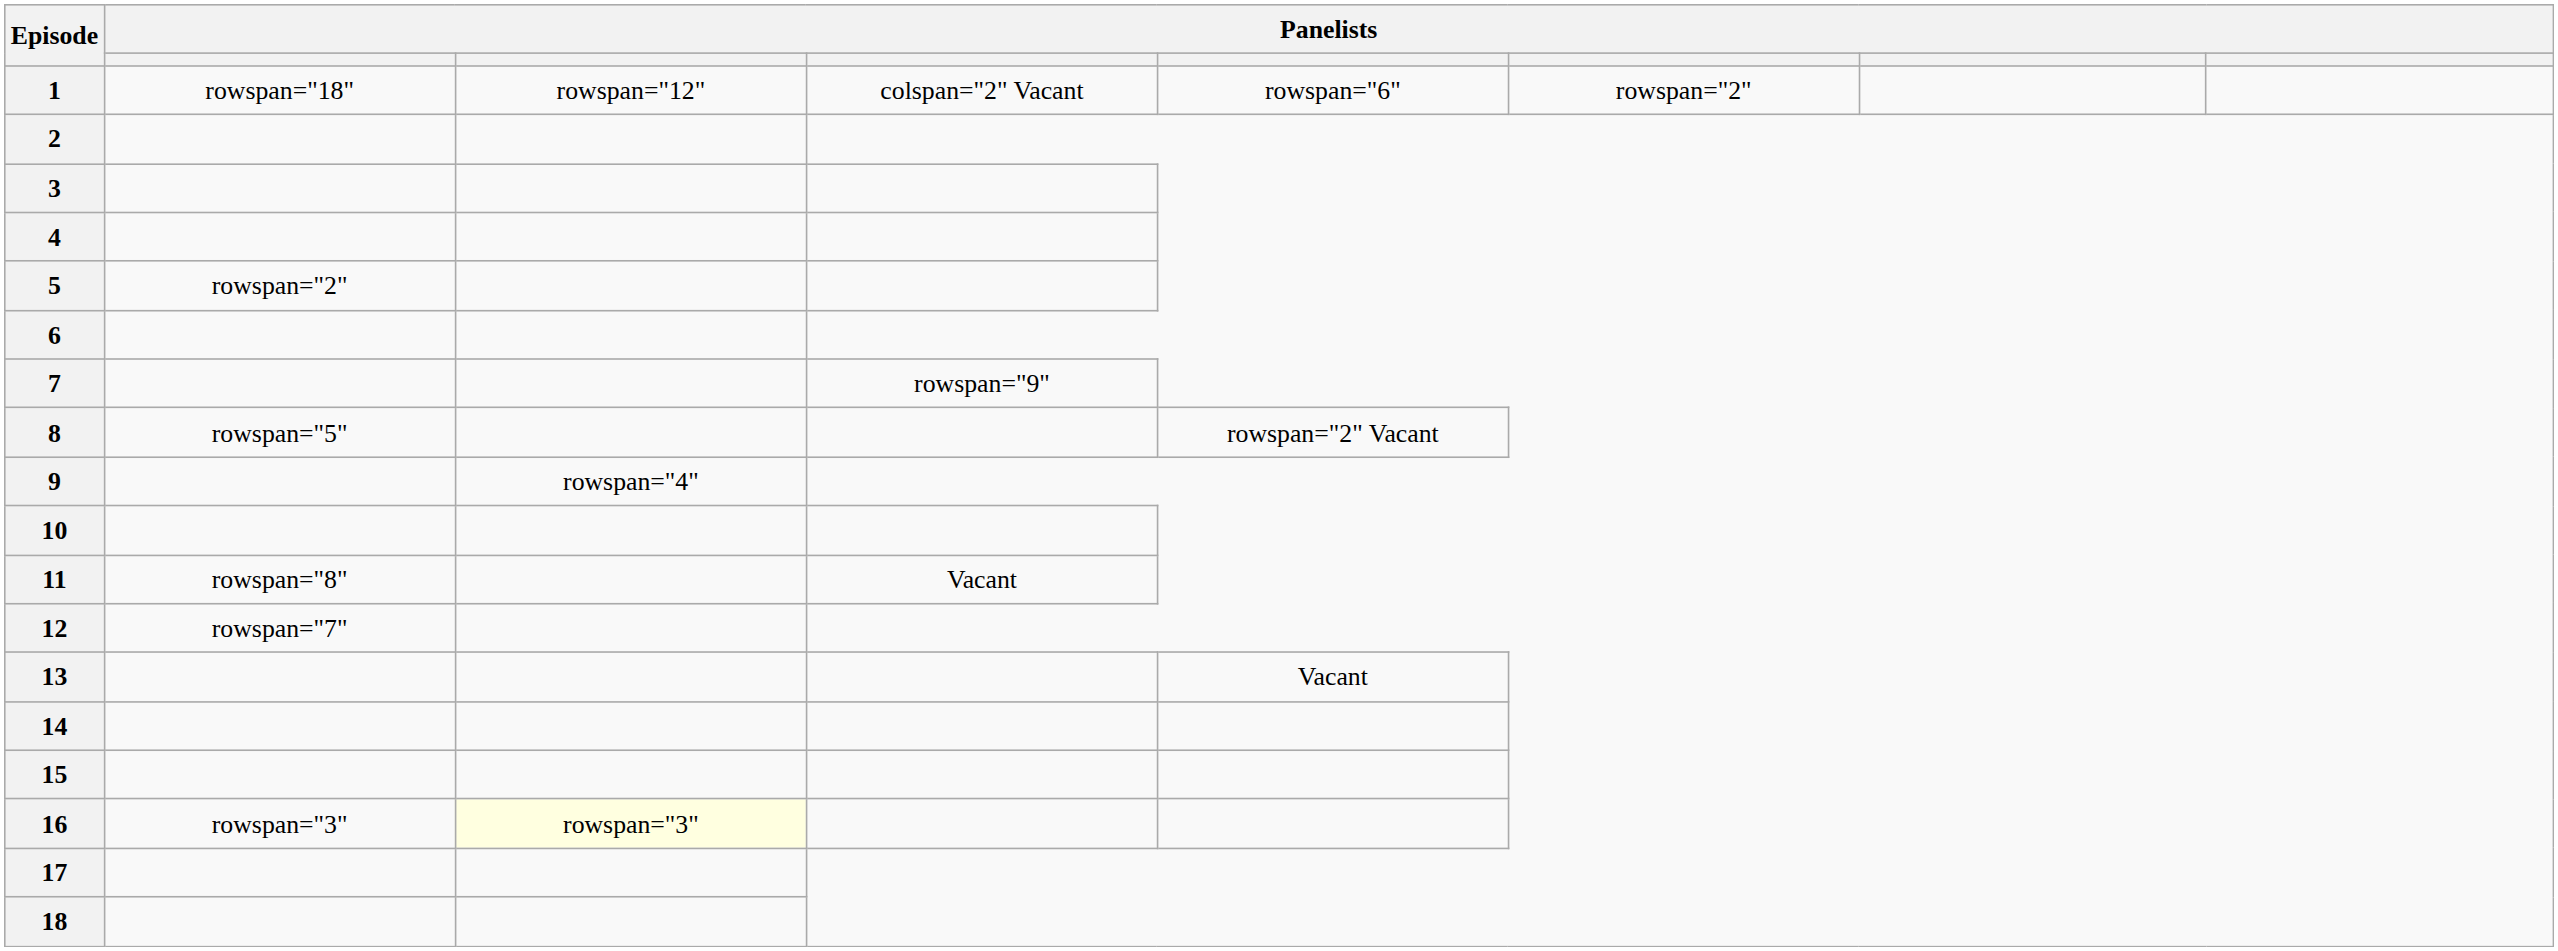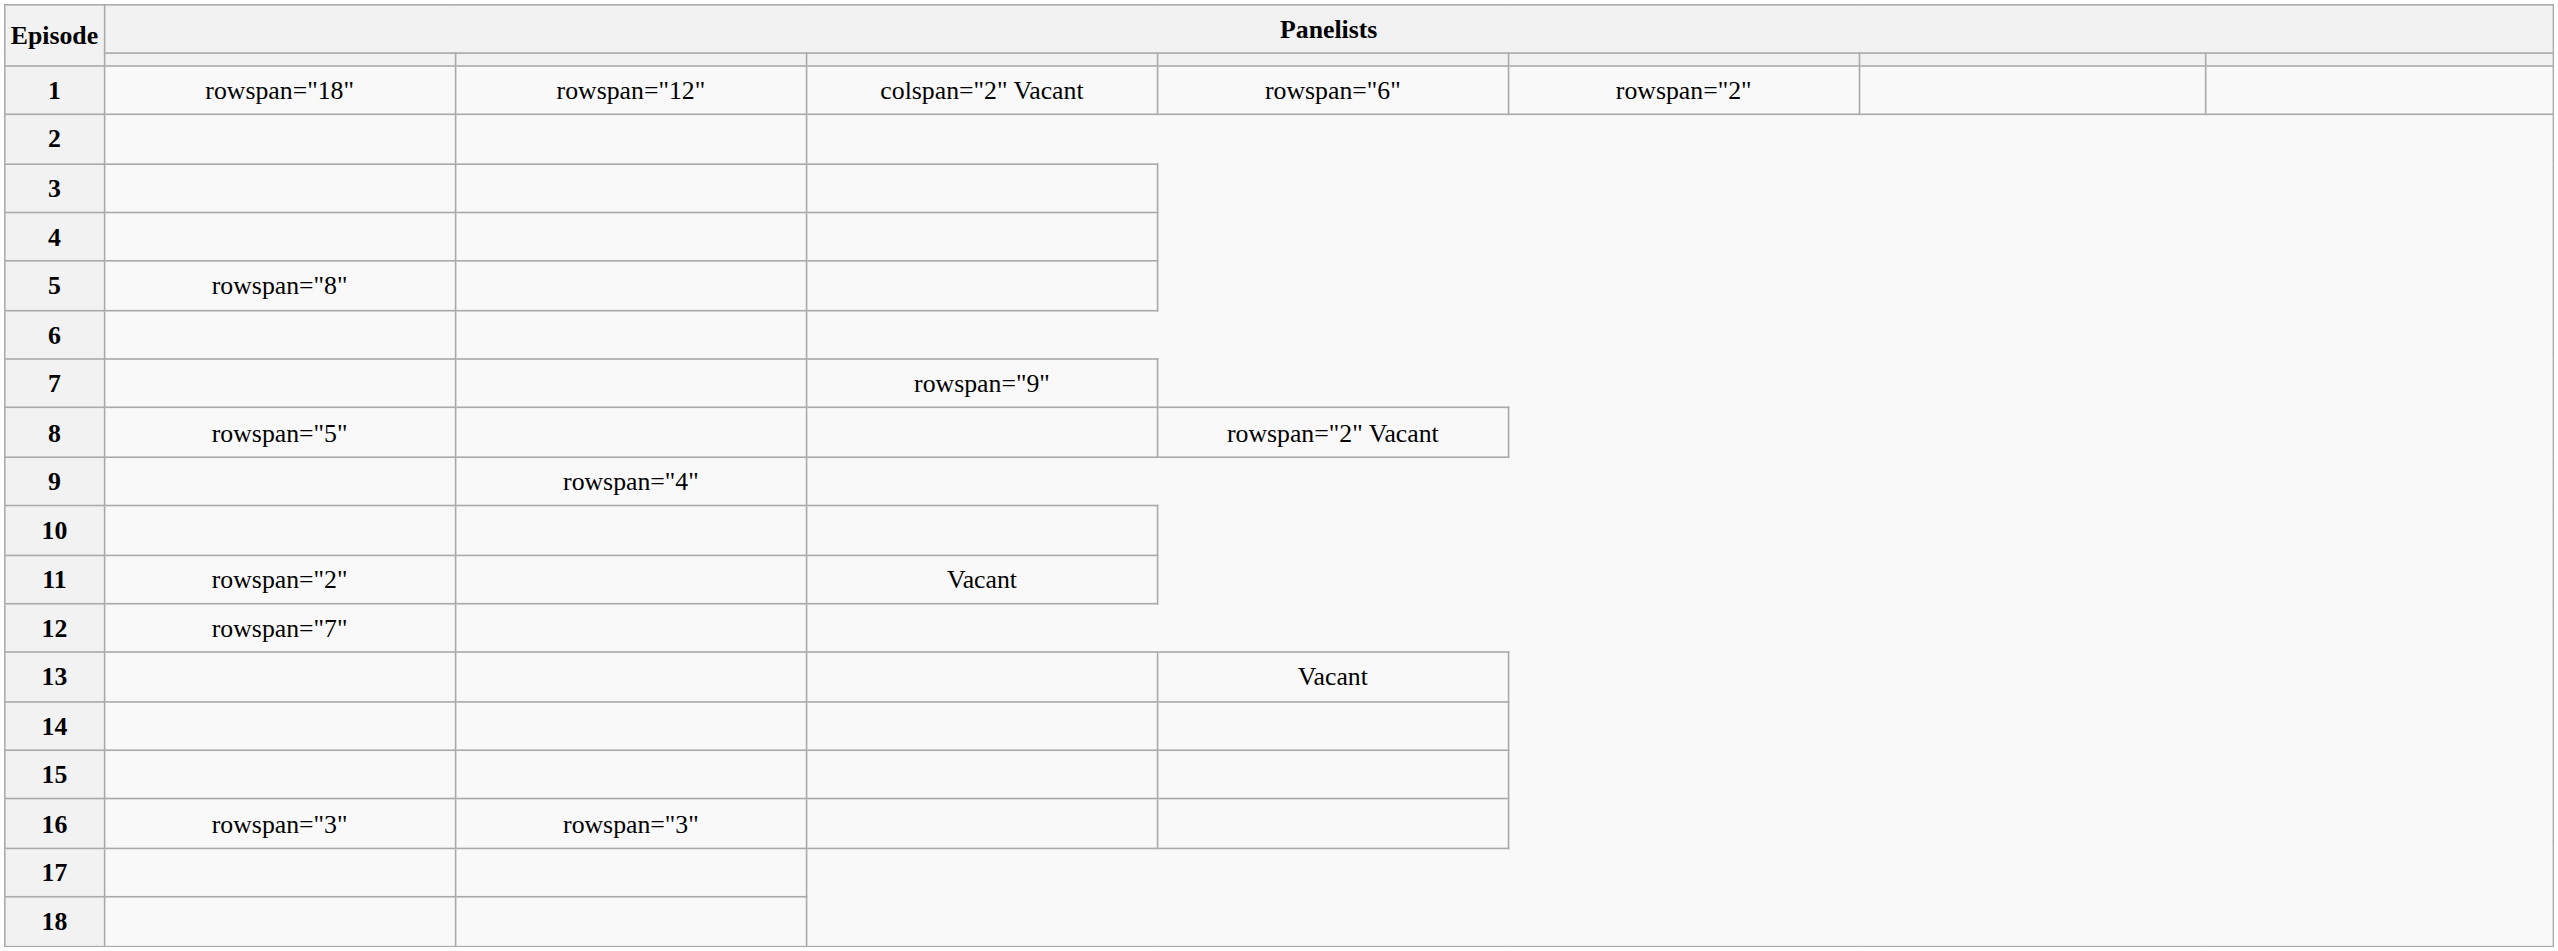(280, 286) rowspan="2" -> (280, 286) rowspan="8"
(280, 579) rowspan="8" -> (280, 579) rowspan="2"
(631, 824) lightyellow background -> (631, 824) no background
